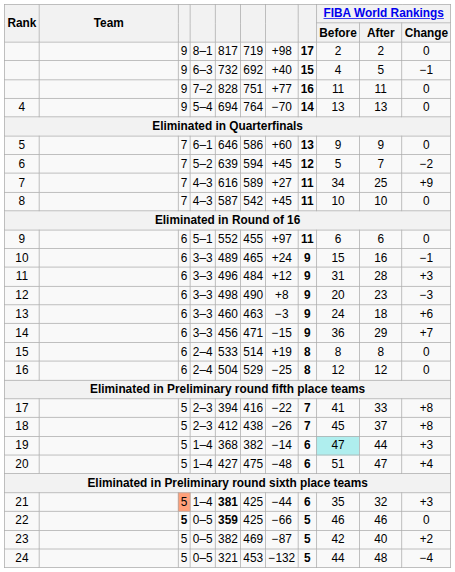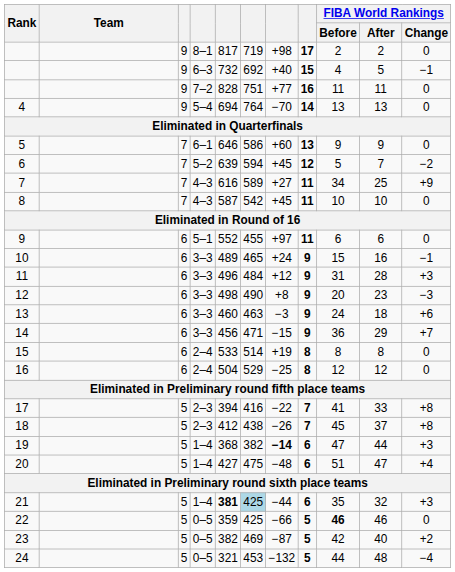(282, 445) normal -> (282, 445) bold
(338, 445) paleturquoise background -> (338, 445) no background
(184, 502) lightsalmon background -> (184, 502) no background
(253, 502) no background -> (253, 502) lightblue background
(184, 520) bold -> (184, 520) normal
(228, 520) bold -> (228, 520) normal
(338, 520) normal -> (338, 520) bold
